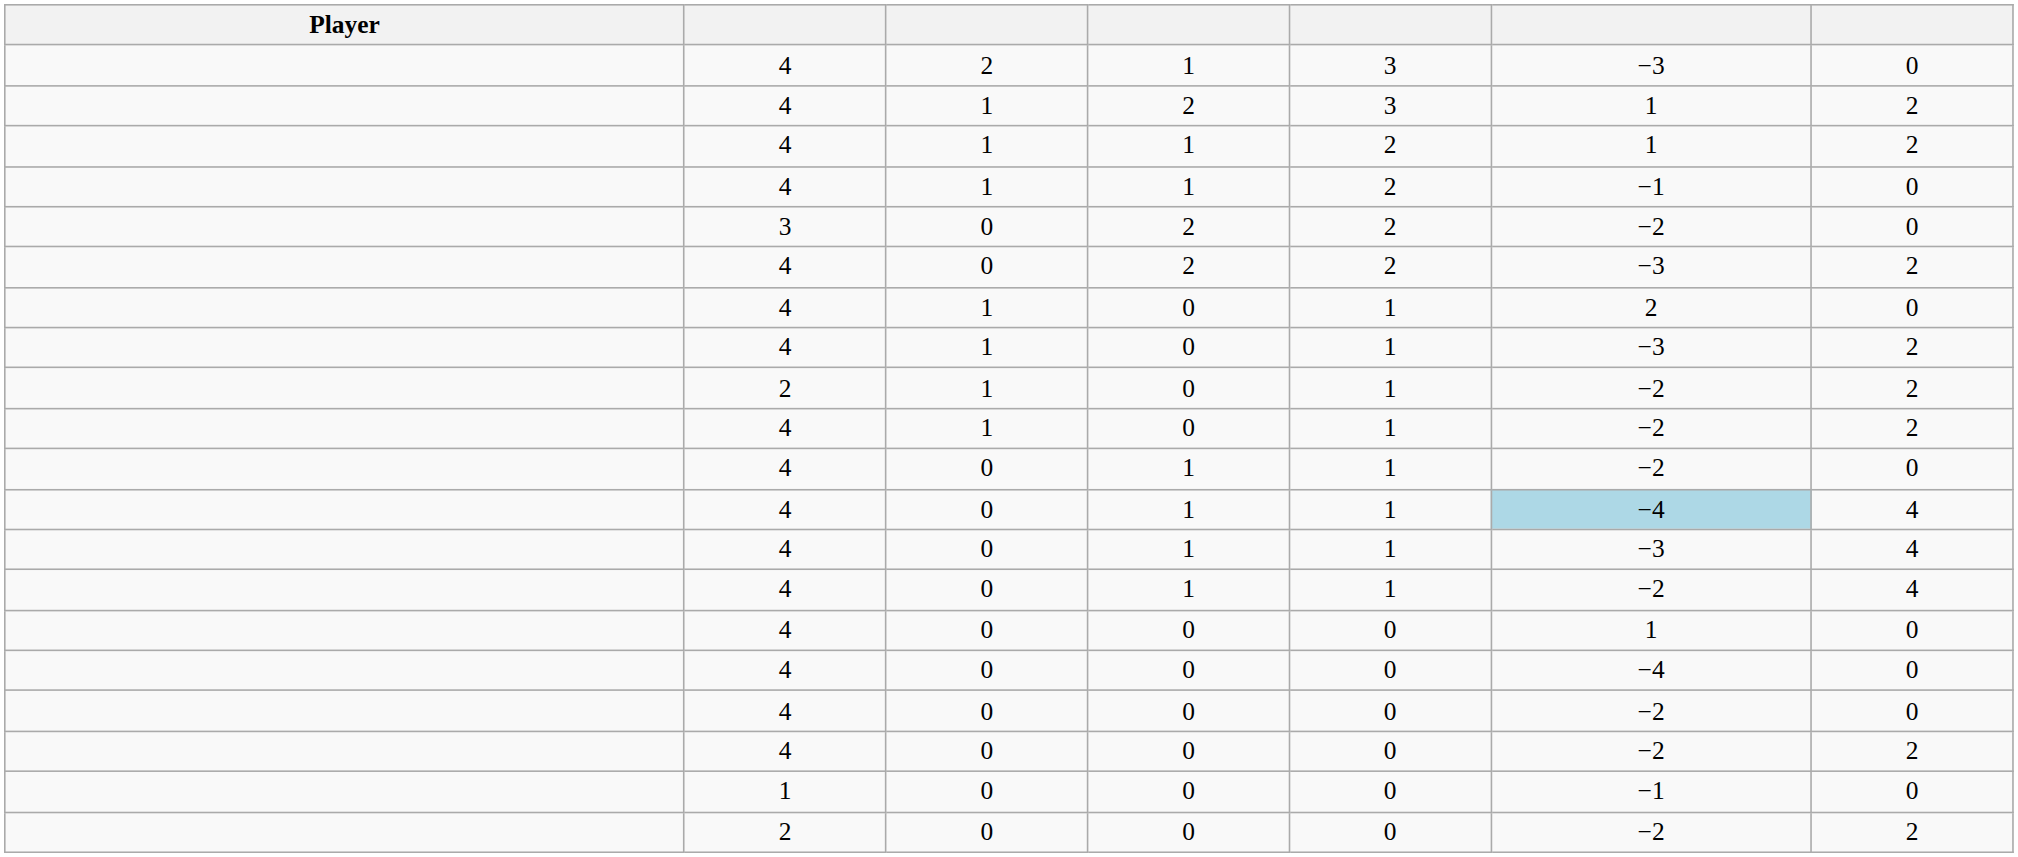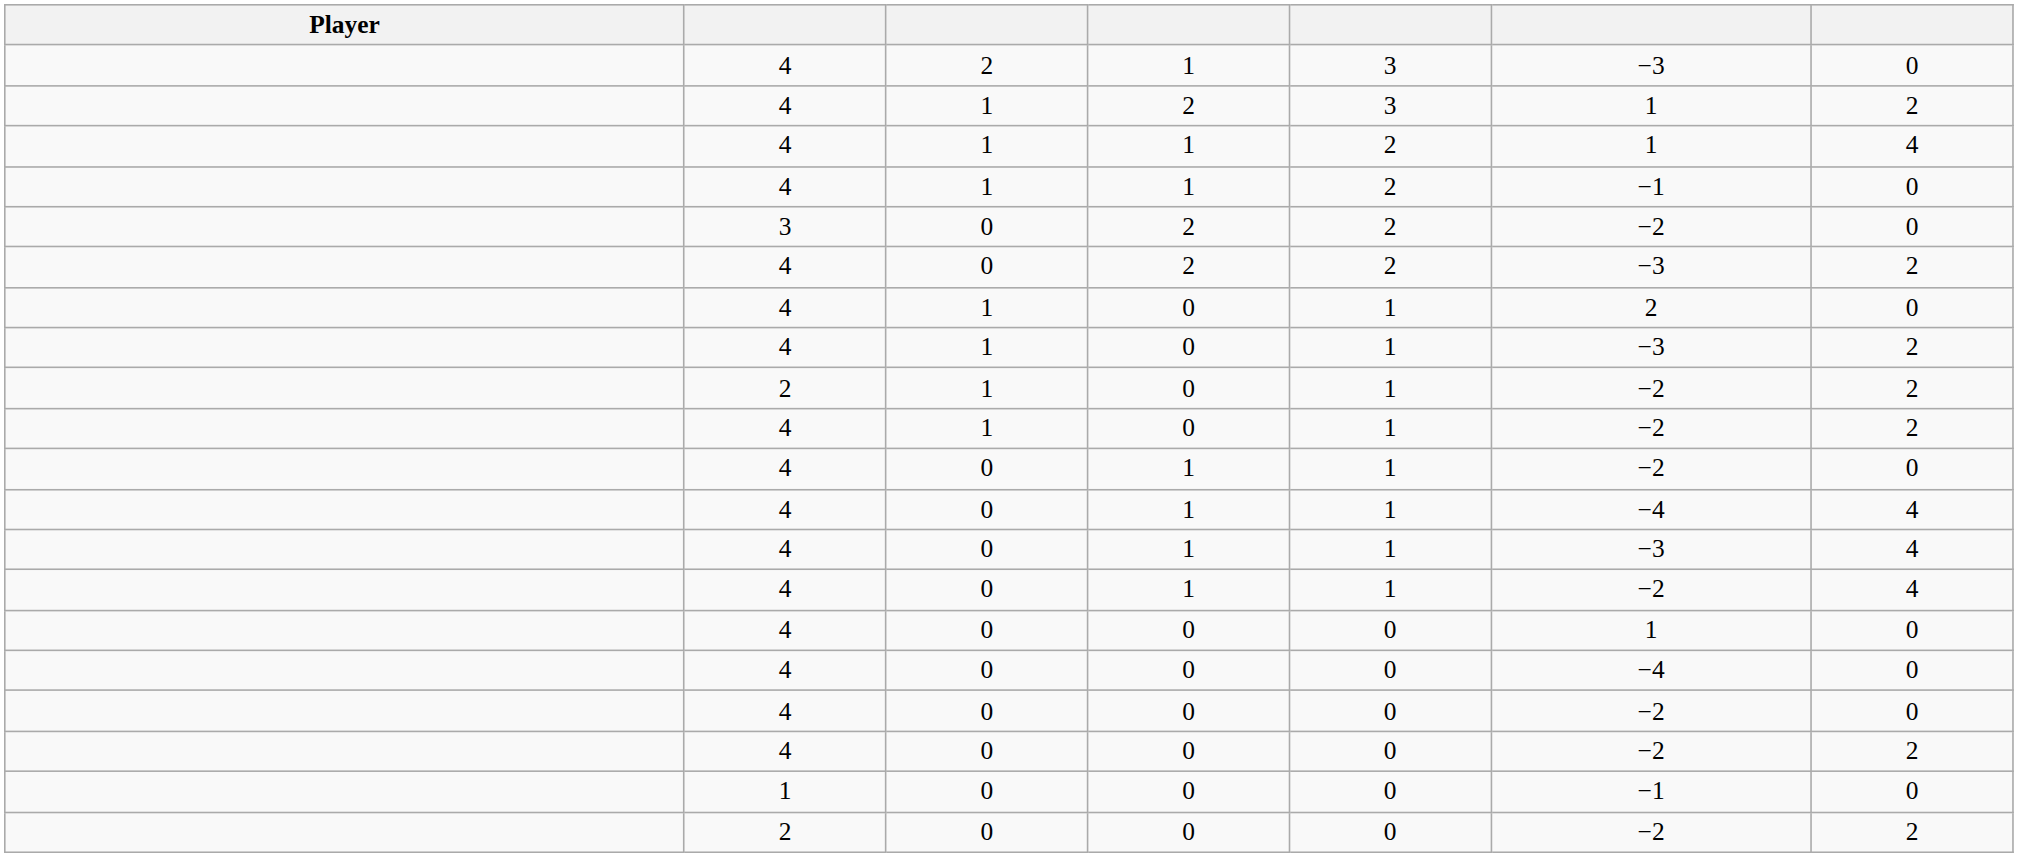(1912, 145) 2 -> (1912, 145) 4
(1651, 508) lightblue background -> (1651, 508) no background
